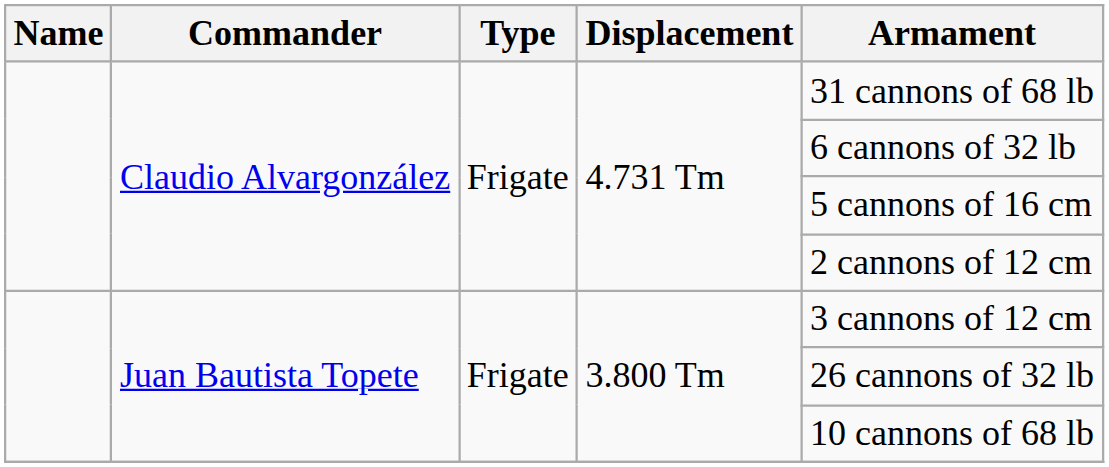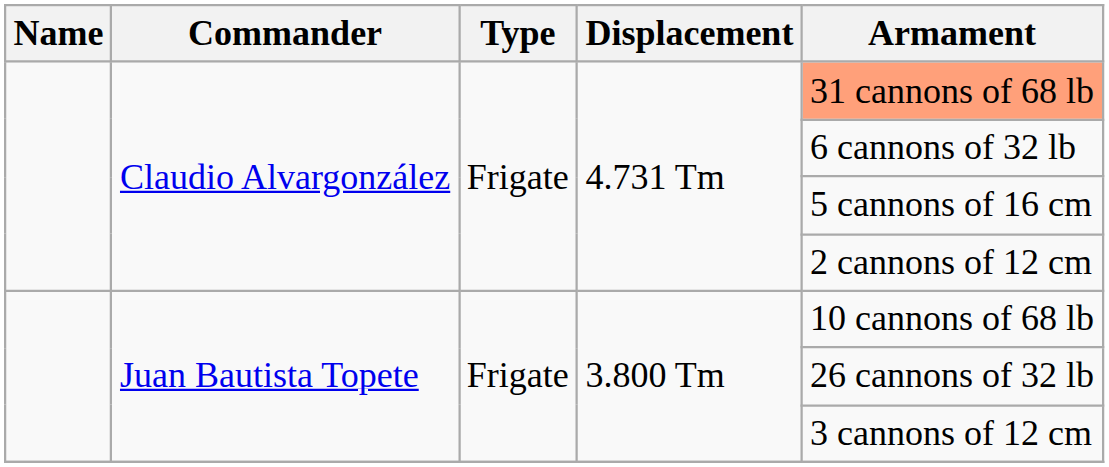(952, 90) no background -> (952, 90) lightsalmon background
(951, 318) 3 cannons of 12 cm -> (952, 318) 10 cannons of 68 lb
(952, 432) 10 cannons of 68 lb -> (951, 432) 3 cannons of 12 cm
